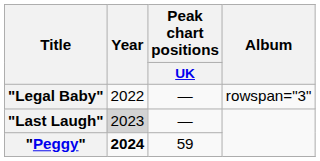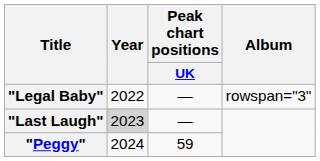(127, 144) bold -> (127, 144) normal
